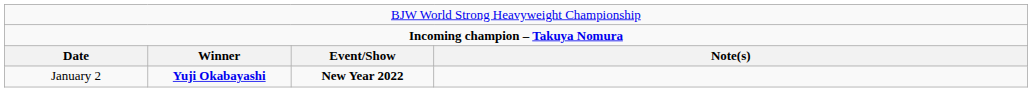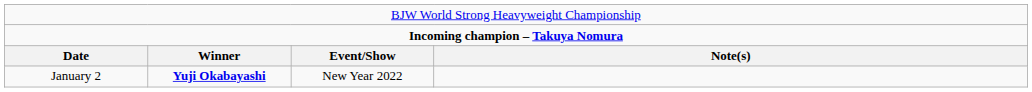(362, 76) bold -> (362, 76) normal
